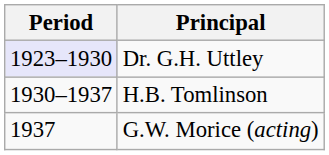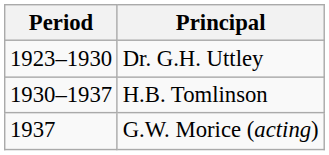(61, 58) lavender background -> (61, 58) no background
